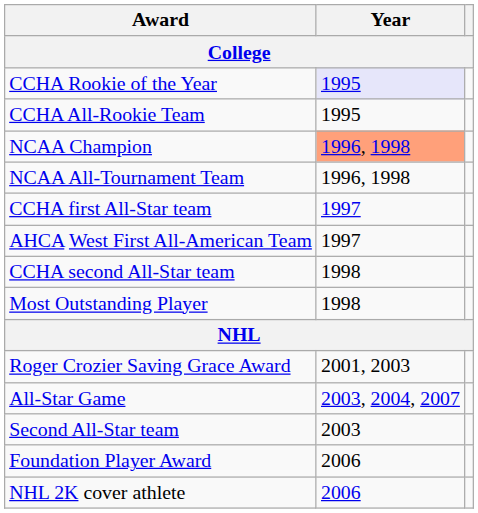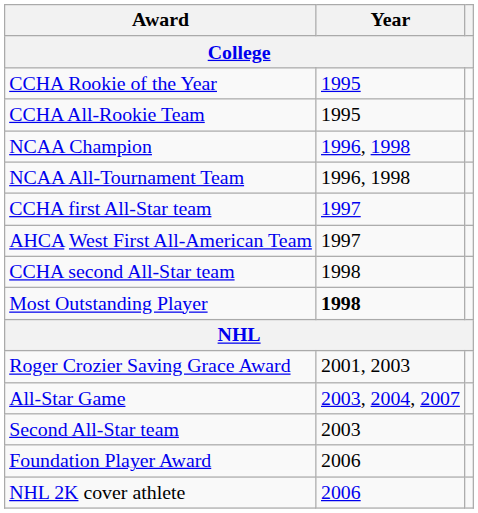(341, 83) lavender background -> (341, 83) no background
(366, 146) lightsalmon background -> (366, 146) no background
(341, 303) normal -> (341, 303) bold
